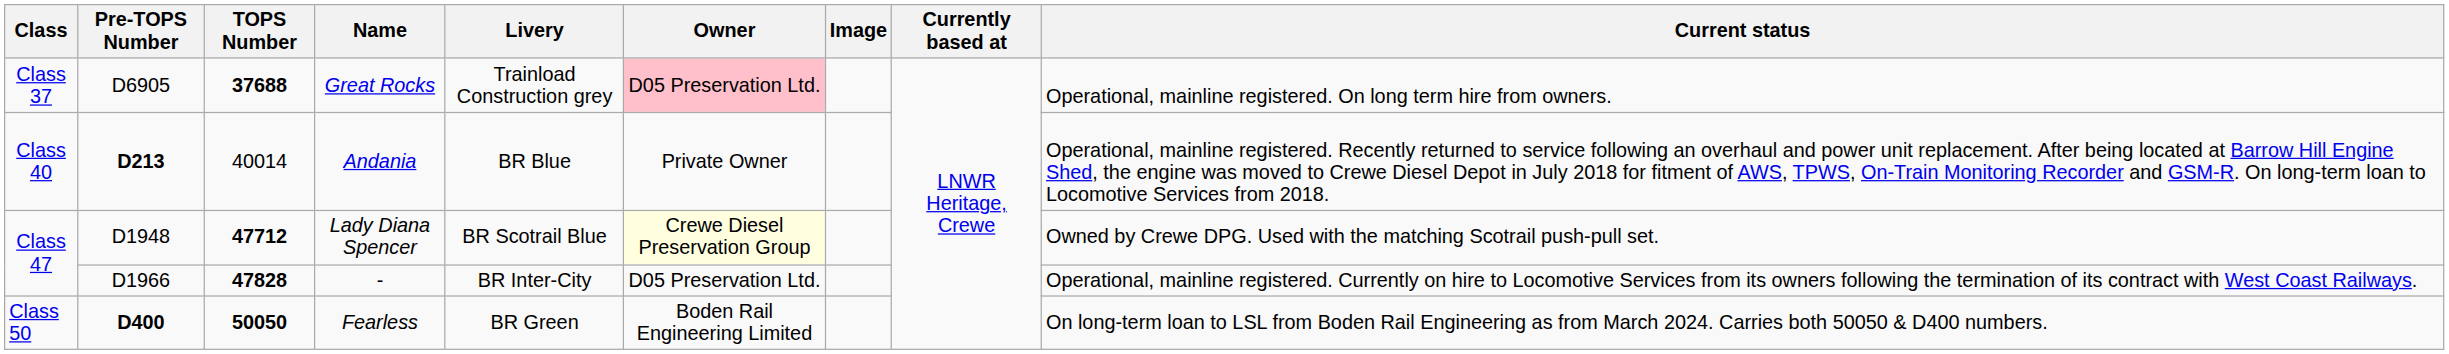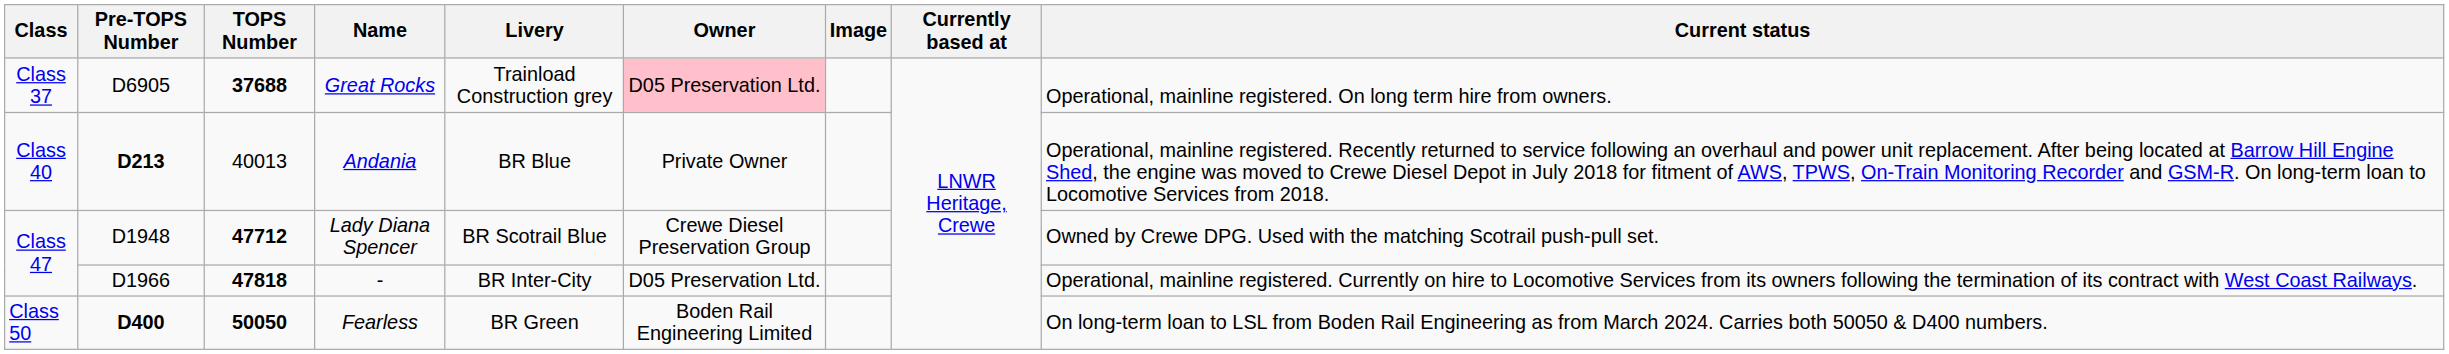(259, 161) 40014 -> (259, 161) 40013
(724, 237) lightyellow background -> (724, 237) no background
(259, 280) 47828 -> (259, 280) 47818
